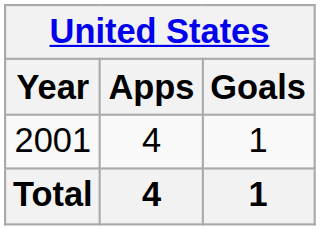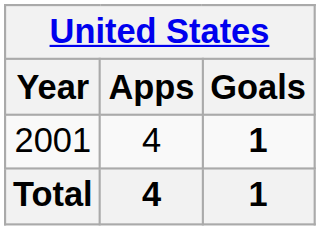(258, 140) normal -> (258, 140) bold
